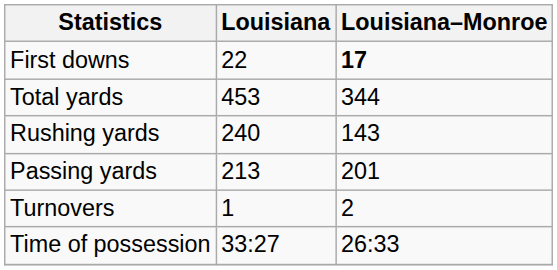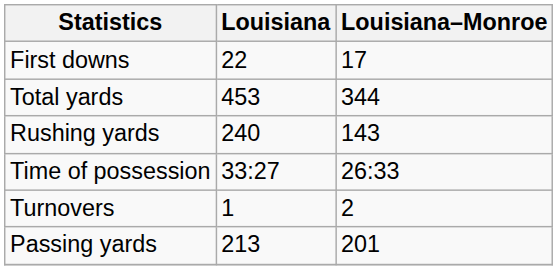(354, 60) bold -> (354, 60) normal
rows swapped: (83, 171) <-> (110, 245)
